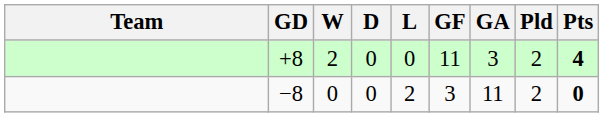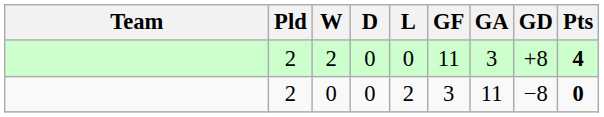columns swapped: (536, 22) <-> (291, 22)
